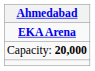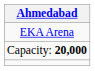(47, 32) bold -> (47, 32) normal
